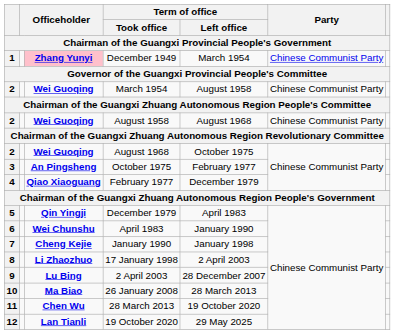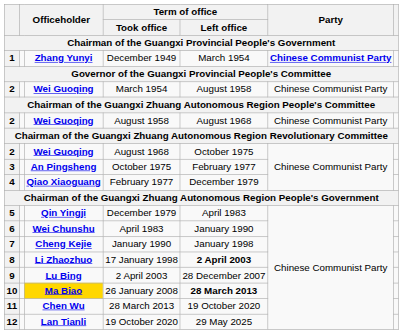(64, 58) pink background -> (64, 58) no background
(327, 58) normal -> (331, 58) bold
(224, 259) normal -> (224, 259) bold
(64, 290) no background -> (64, 290) gold background
(224, 290) normal -> (224, 290) bold
